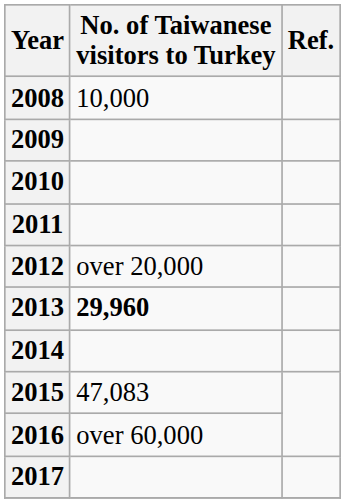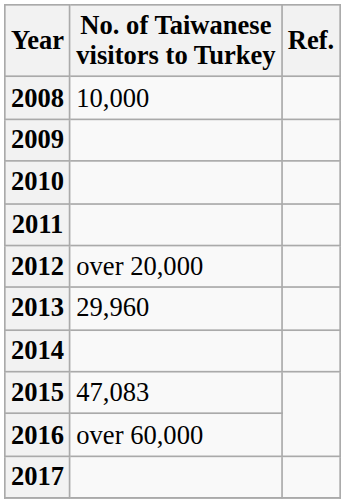(113, 308) bold -> (113, 308) normal
